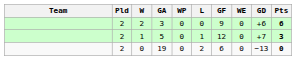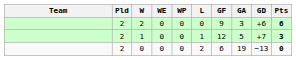columns swapped: (242, 10) <-> (162, 10)
